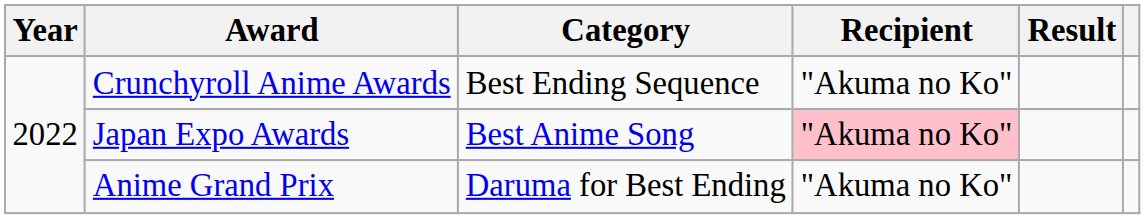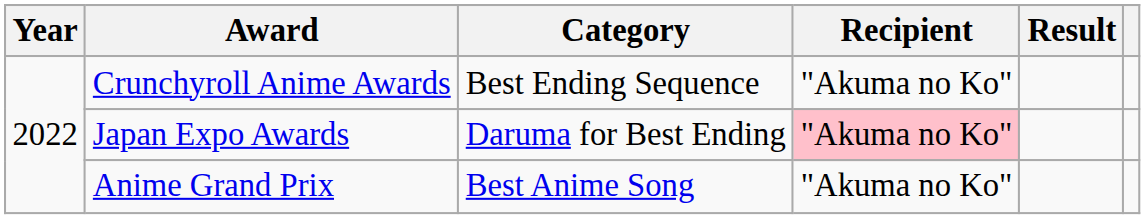(580, 133) Best Anime Song -> (626, 133) Daruma for Best Ending
(626, 185) Daruma for Best Ending -> (580, 185) Best Anime Song
